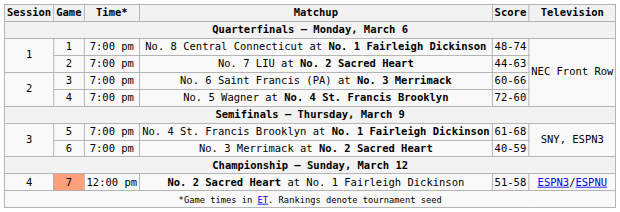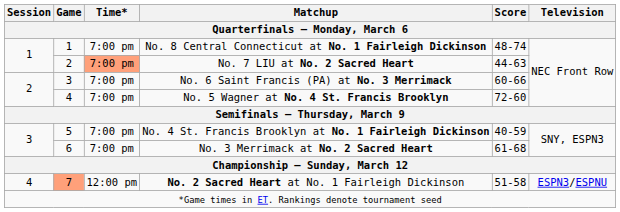(112, 64) no background -> (112, 64) lightsalmon background
(510, 132) 61-68 -> (510, 132) 40-59
(510, 149) 40-59 -> (510, 149) 61-68
